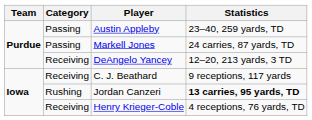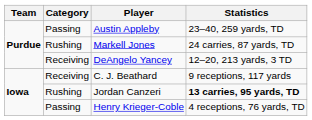(63, 44) Passing -> (64, 44) Rushing
(67, 107) Receiving -> (63, 107) Passing
